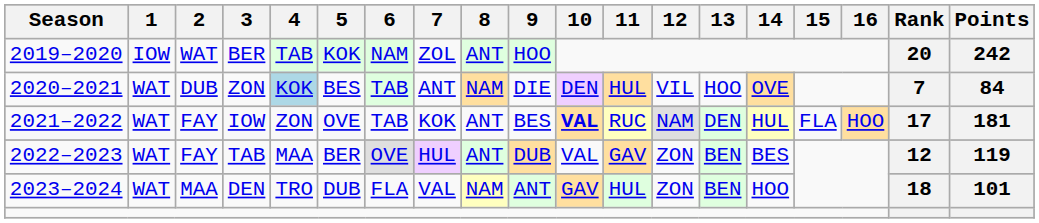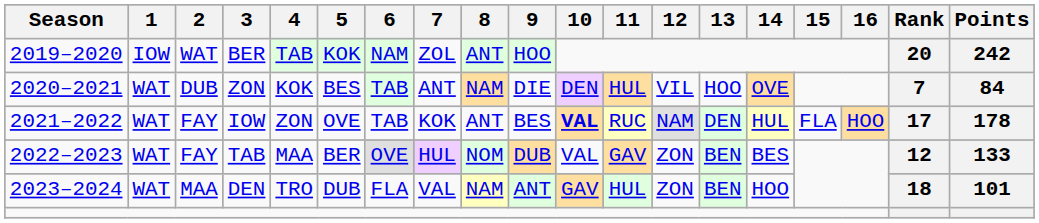(294, 89) lightblue background -> (294, 89) no background
(992, 123) 181 -> (992, 123) 178
(485, 157) ANT -> (485, 157) NOM
(992, 157) 119 -> (992, 157) 133
